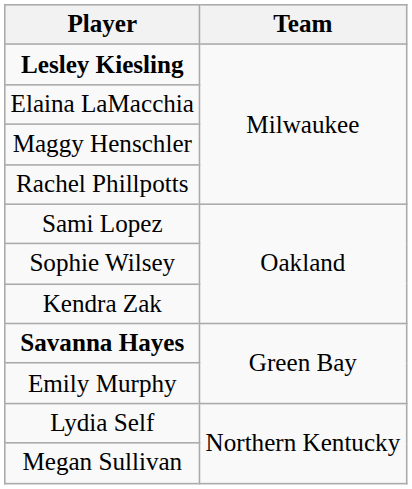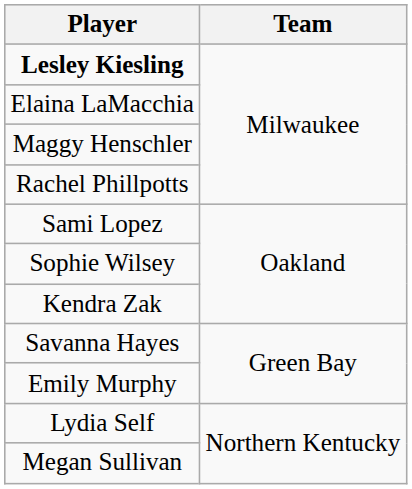(102, 343) bold -> (102, 343) normal
